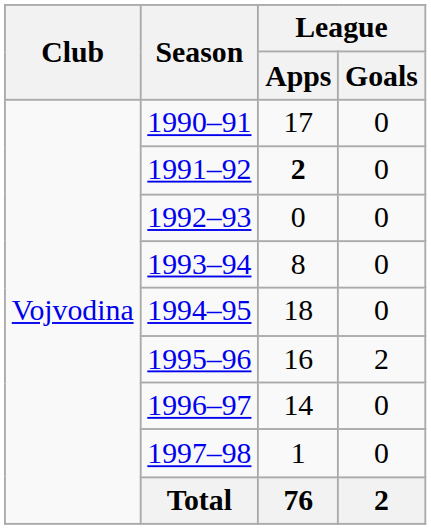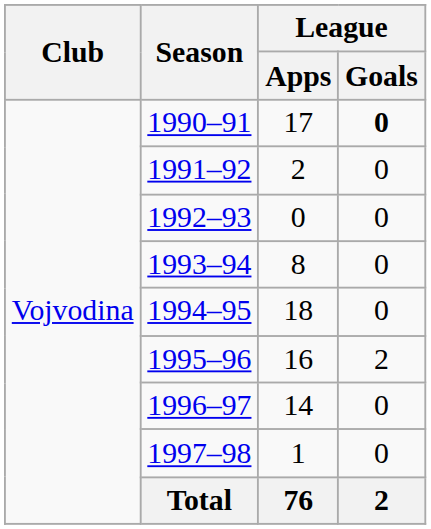(381, 122) normal -> (381, 122) bold
(298, 169) bold -> (298, 169) normal
